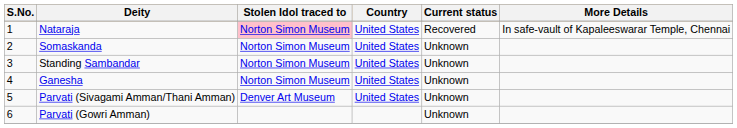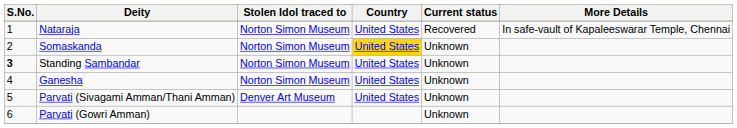(295, 30) pink background -> (295, 30) no background
(387, 47) no background -> (387, 47) gold background
(10, 64) normal -> (10, 64) bold
